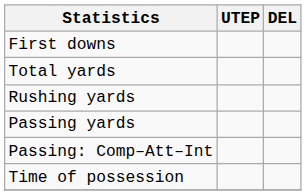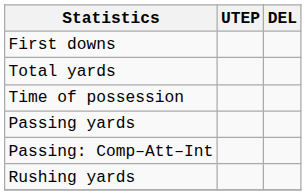rows swapped: (72, 98) <-> (96, 177)
